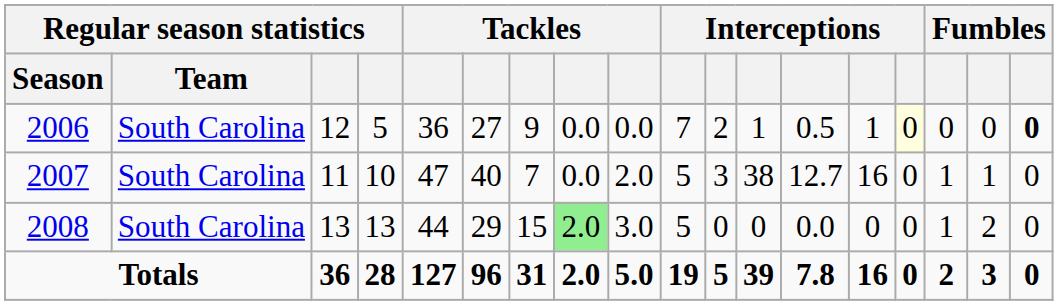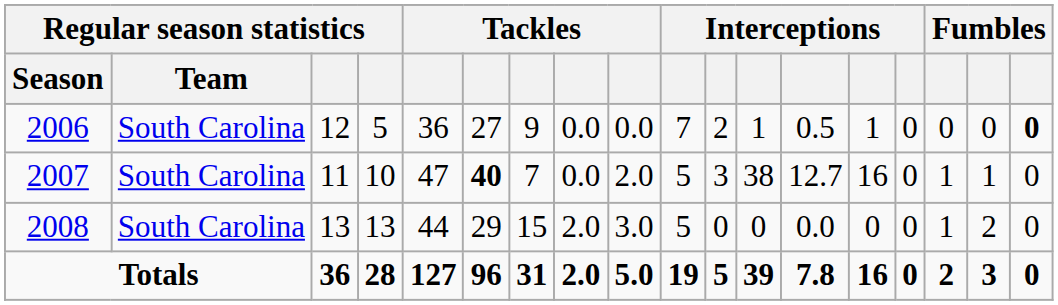(910, 127) lightyellow background -> (910, 127) no background
(486, 176) normal -> (486, 176) bold
(581, 226) lightgreen background -> (581, 226) no background
